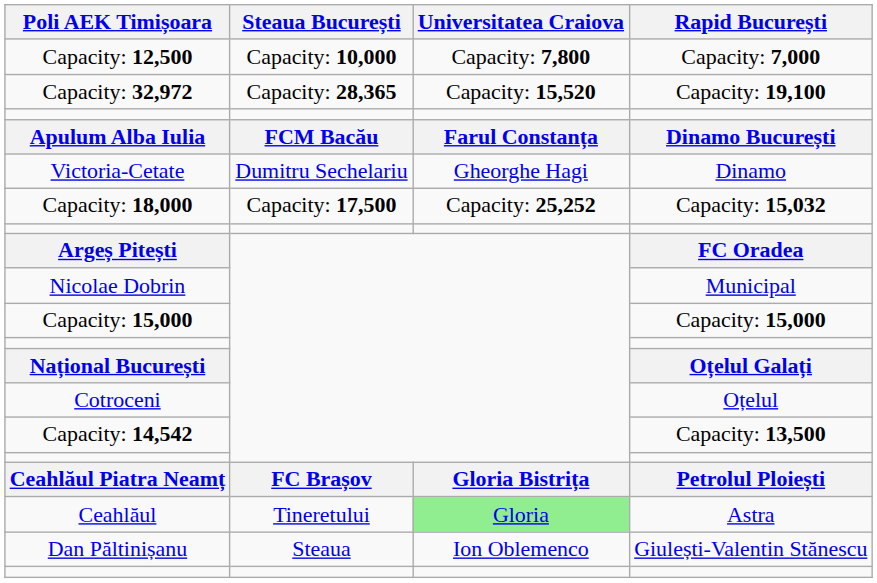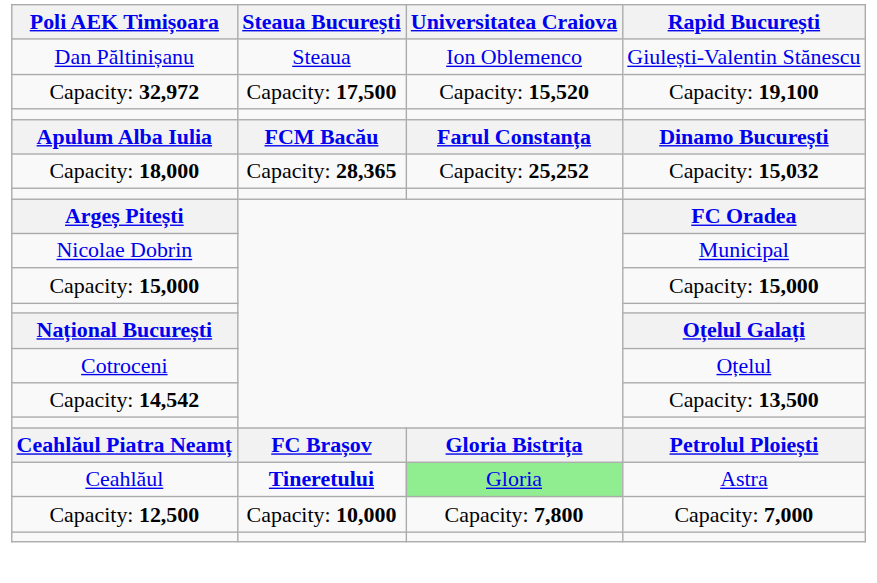rows swapped: (117, 548) <-> (117, 56)
(321, 91) Capacity: 28,365 -> (321, 91) Capacity: 17,500
- row: (117, 171)
(321, 205) Capacity: 17,500 -> (321, 171) Capacity: 28,365
(321, 514) normal -> (321, 479) bold
